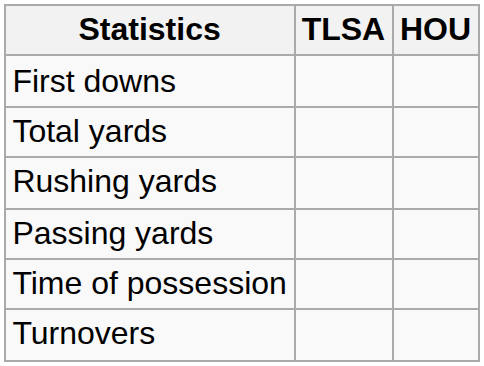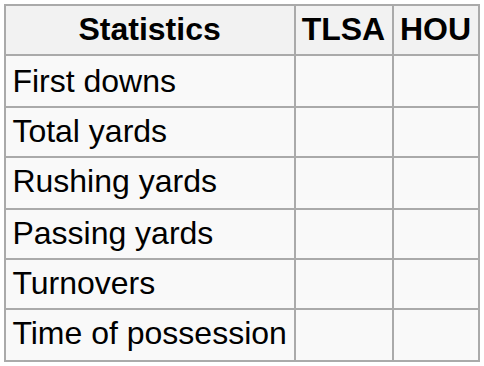rows swapped: (84, 334) <-> (150, 283)
